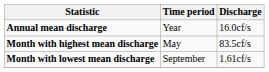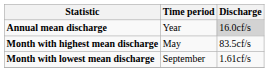(235, 28) no background -> (235, 28) lightgrey background
